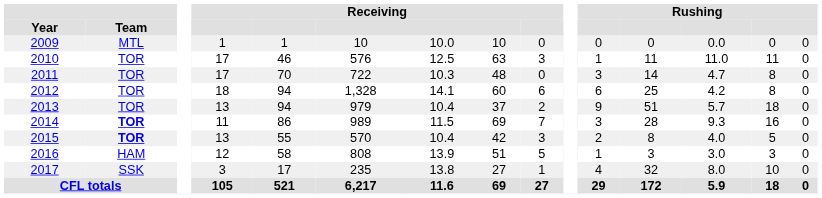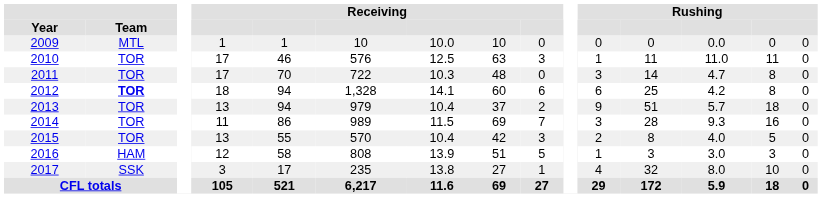(131, 91) normal -> (131, 91) bold
(131, 122) bold -> (131, 122) normal
(131, 138) bold -> (131, 138) normal
